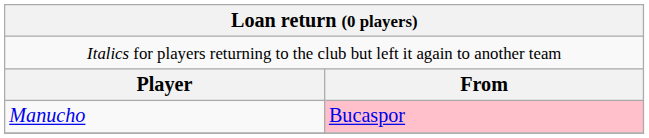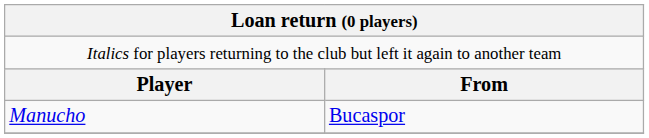(367, 116) pink background -> (367, 116) no background
